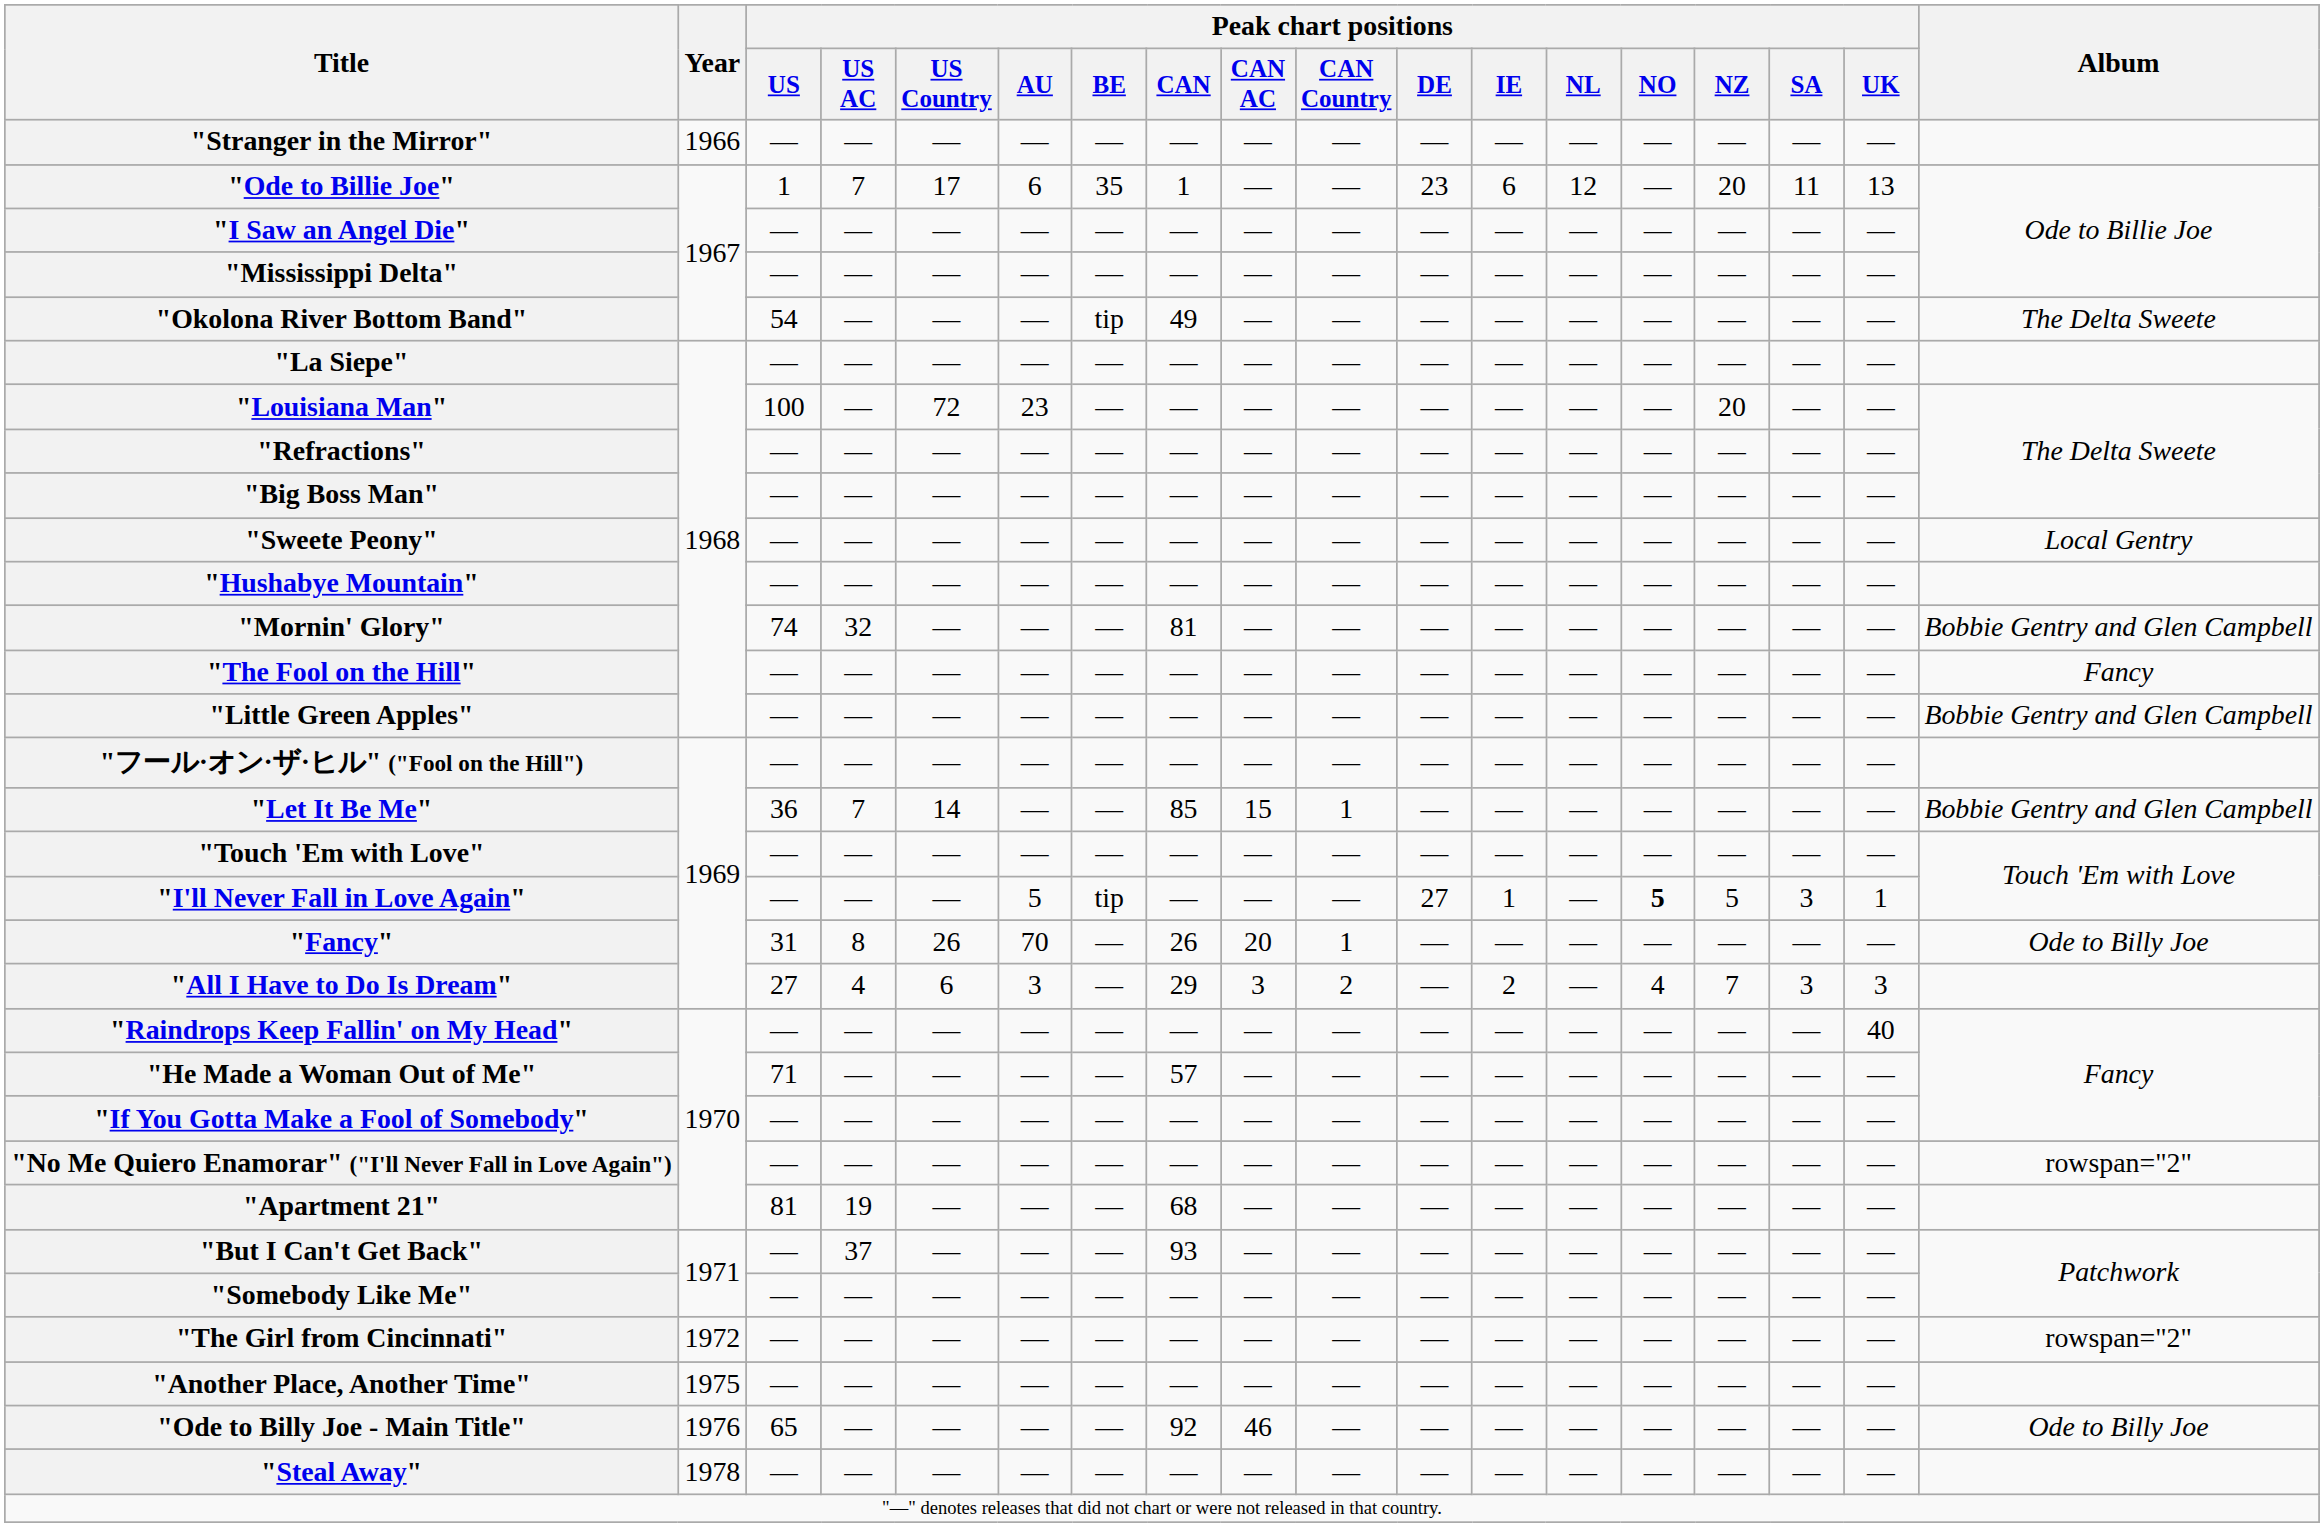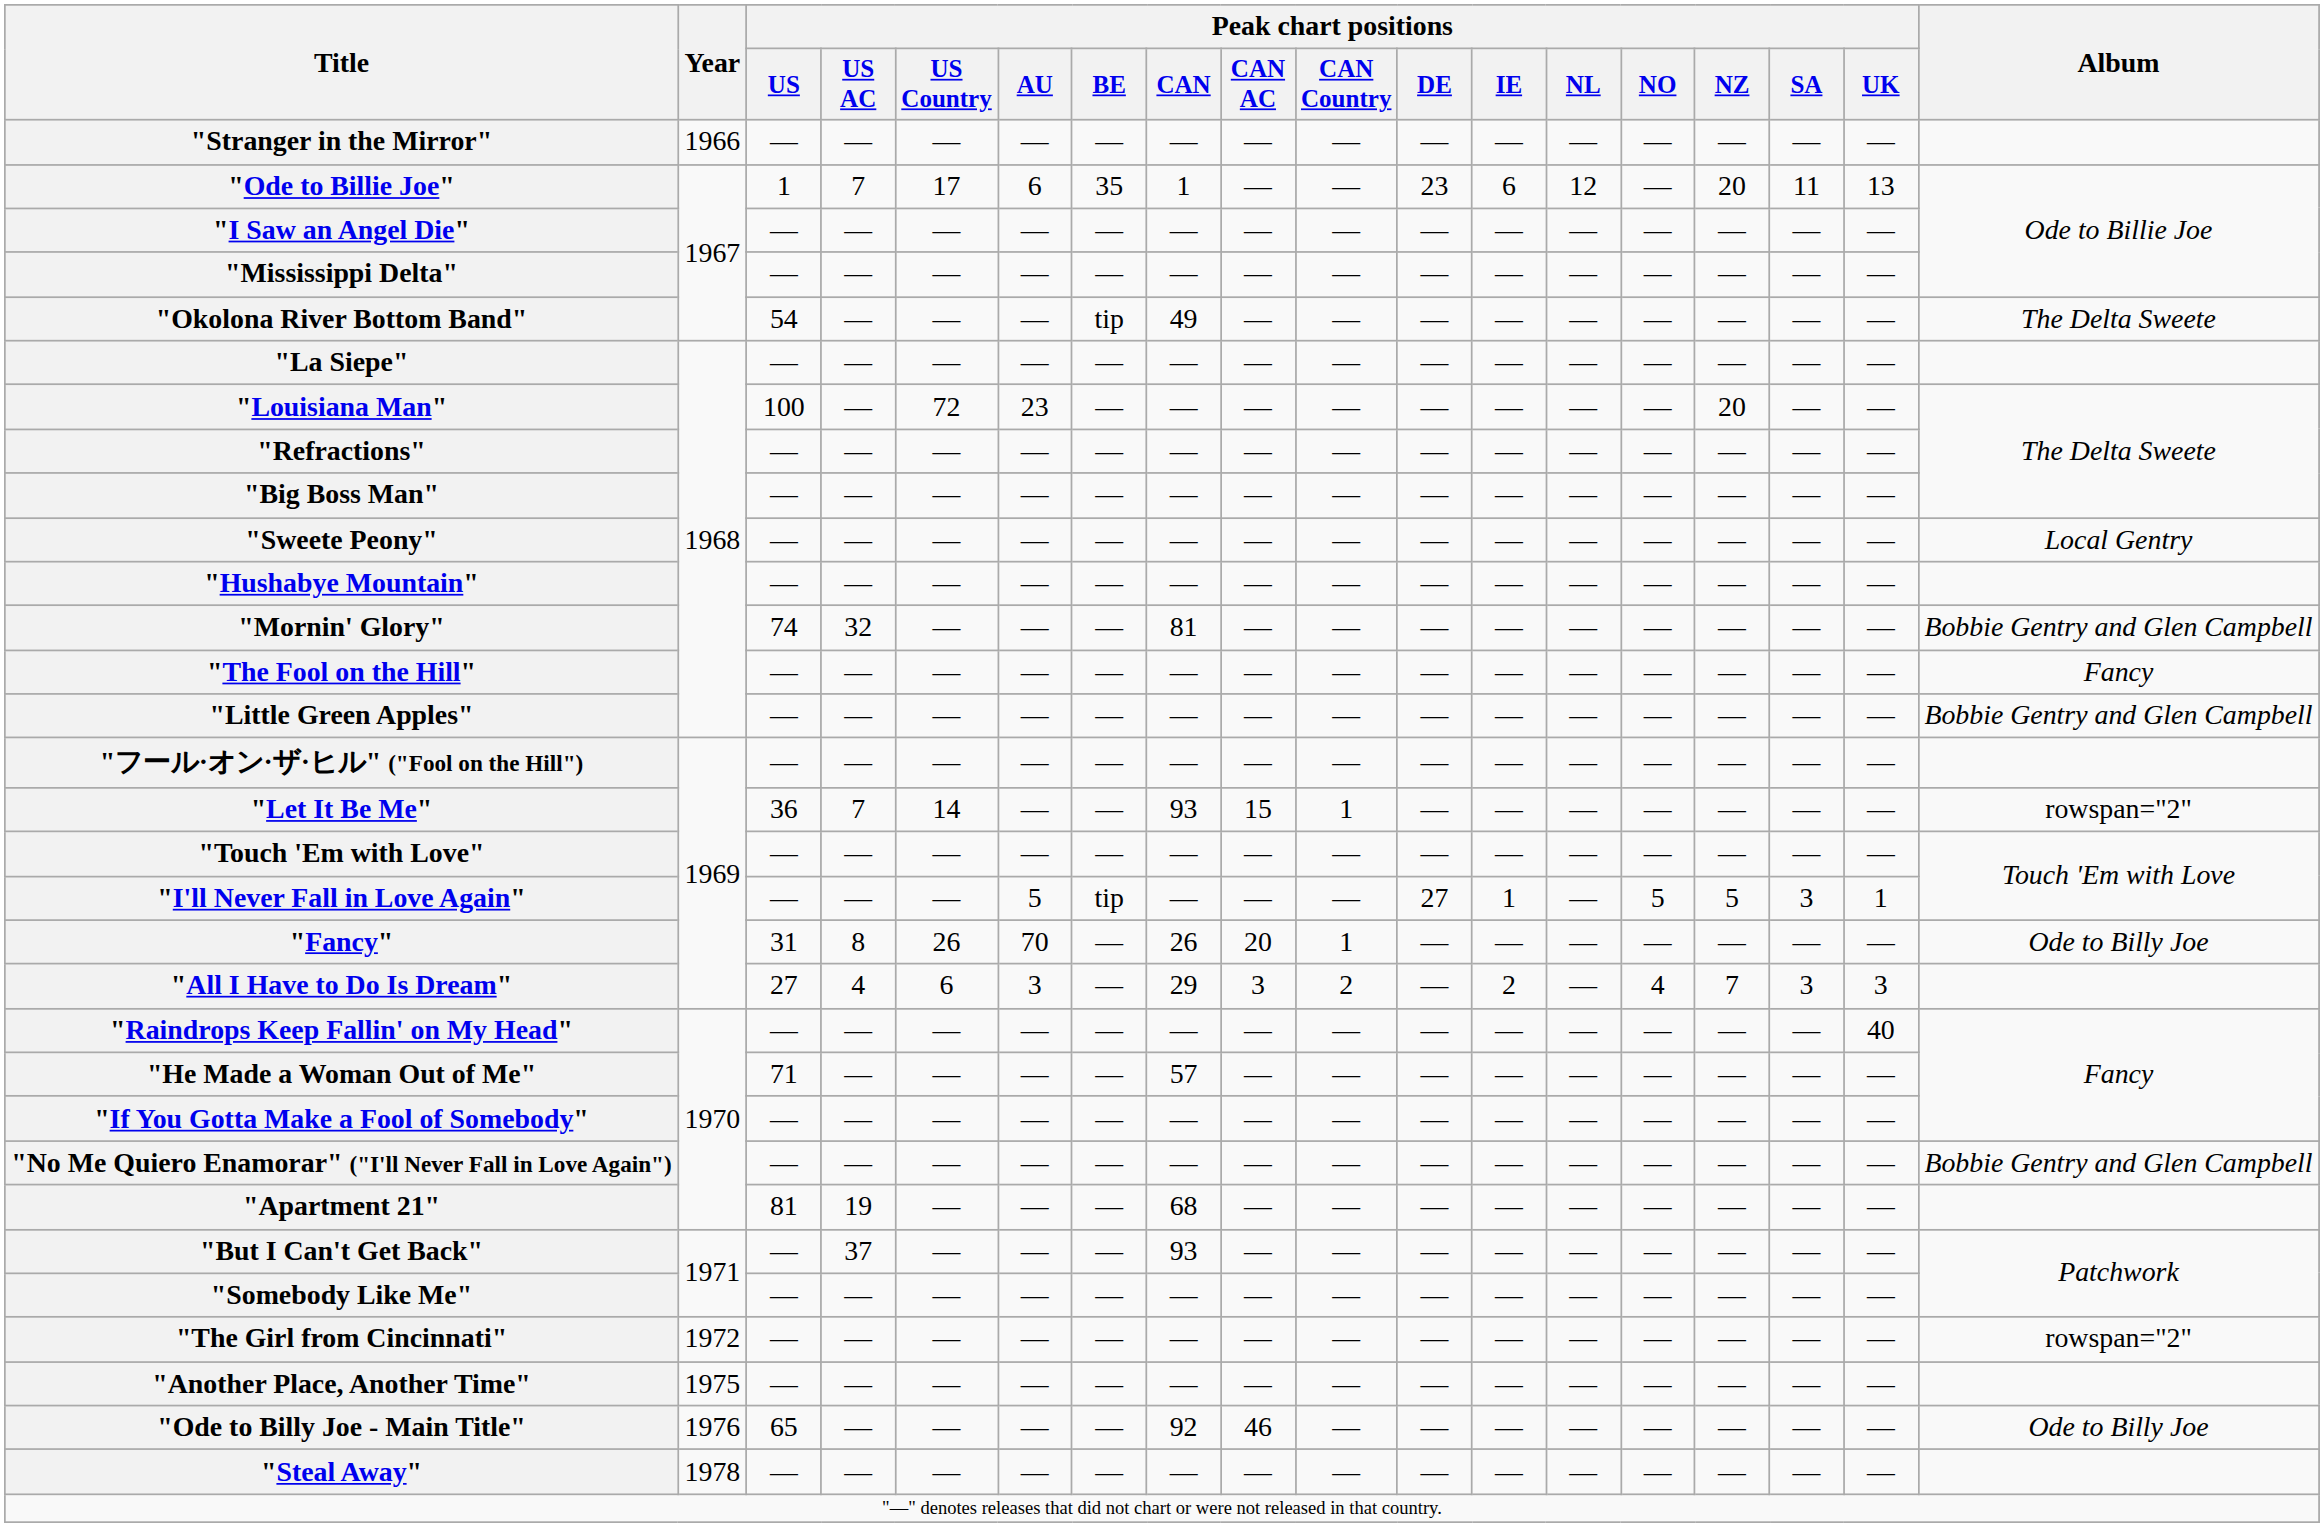(1184, 809) 85 -> (1184, 809) 93
(2118, 809) Bobbie Gentry and Glen Campbell -> (2118, 809) rowspan="2"
(1658, 897) bold -> (1658, 897) normal
(2118, 1162) rowspan="2" -> (2118, 1162) Bobbie Gentry and Glen Campbell
